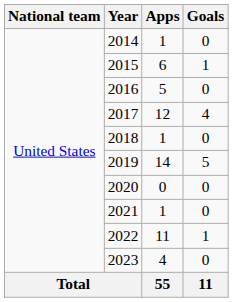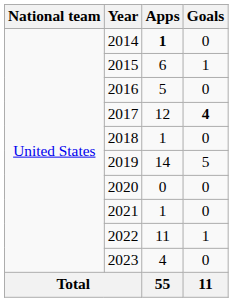(163, 41) normal -> (163, 41) bold
(205, 114) normal -> (205, 114) bold
